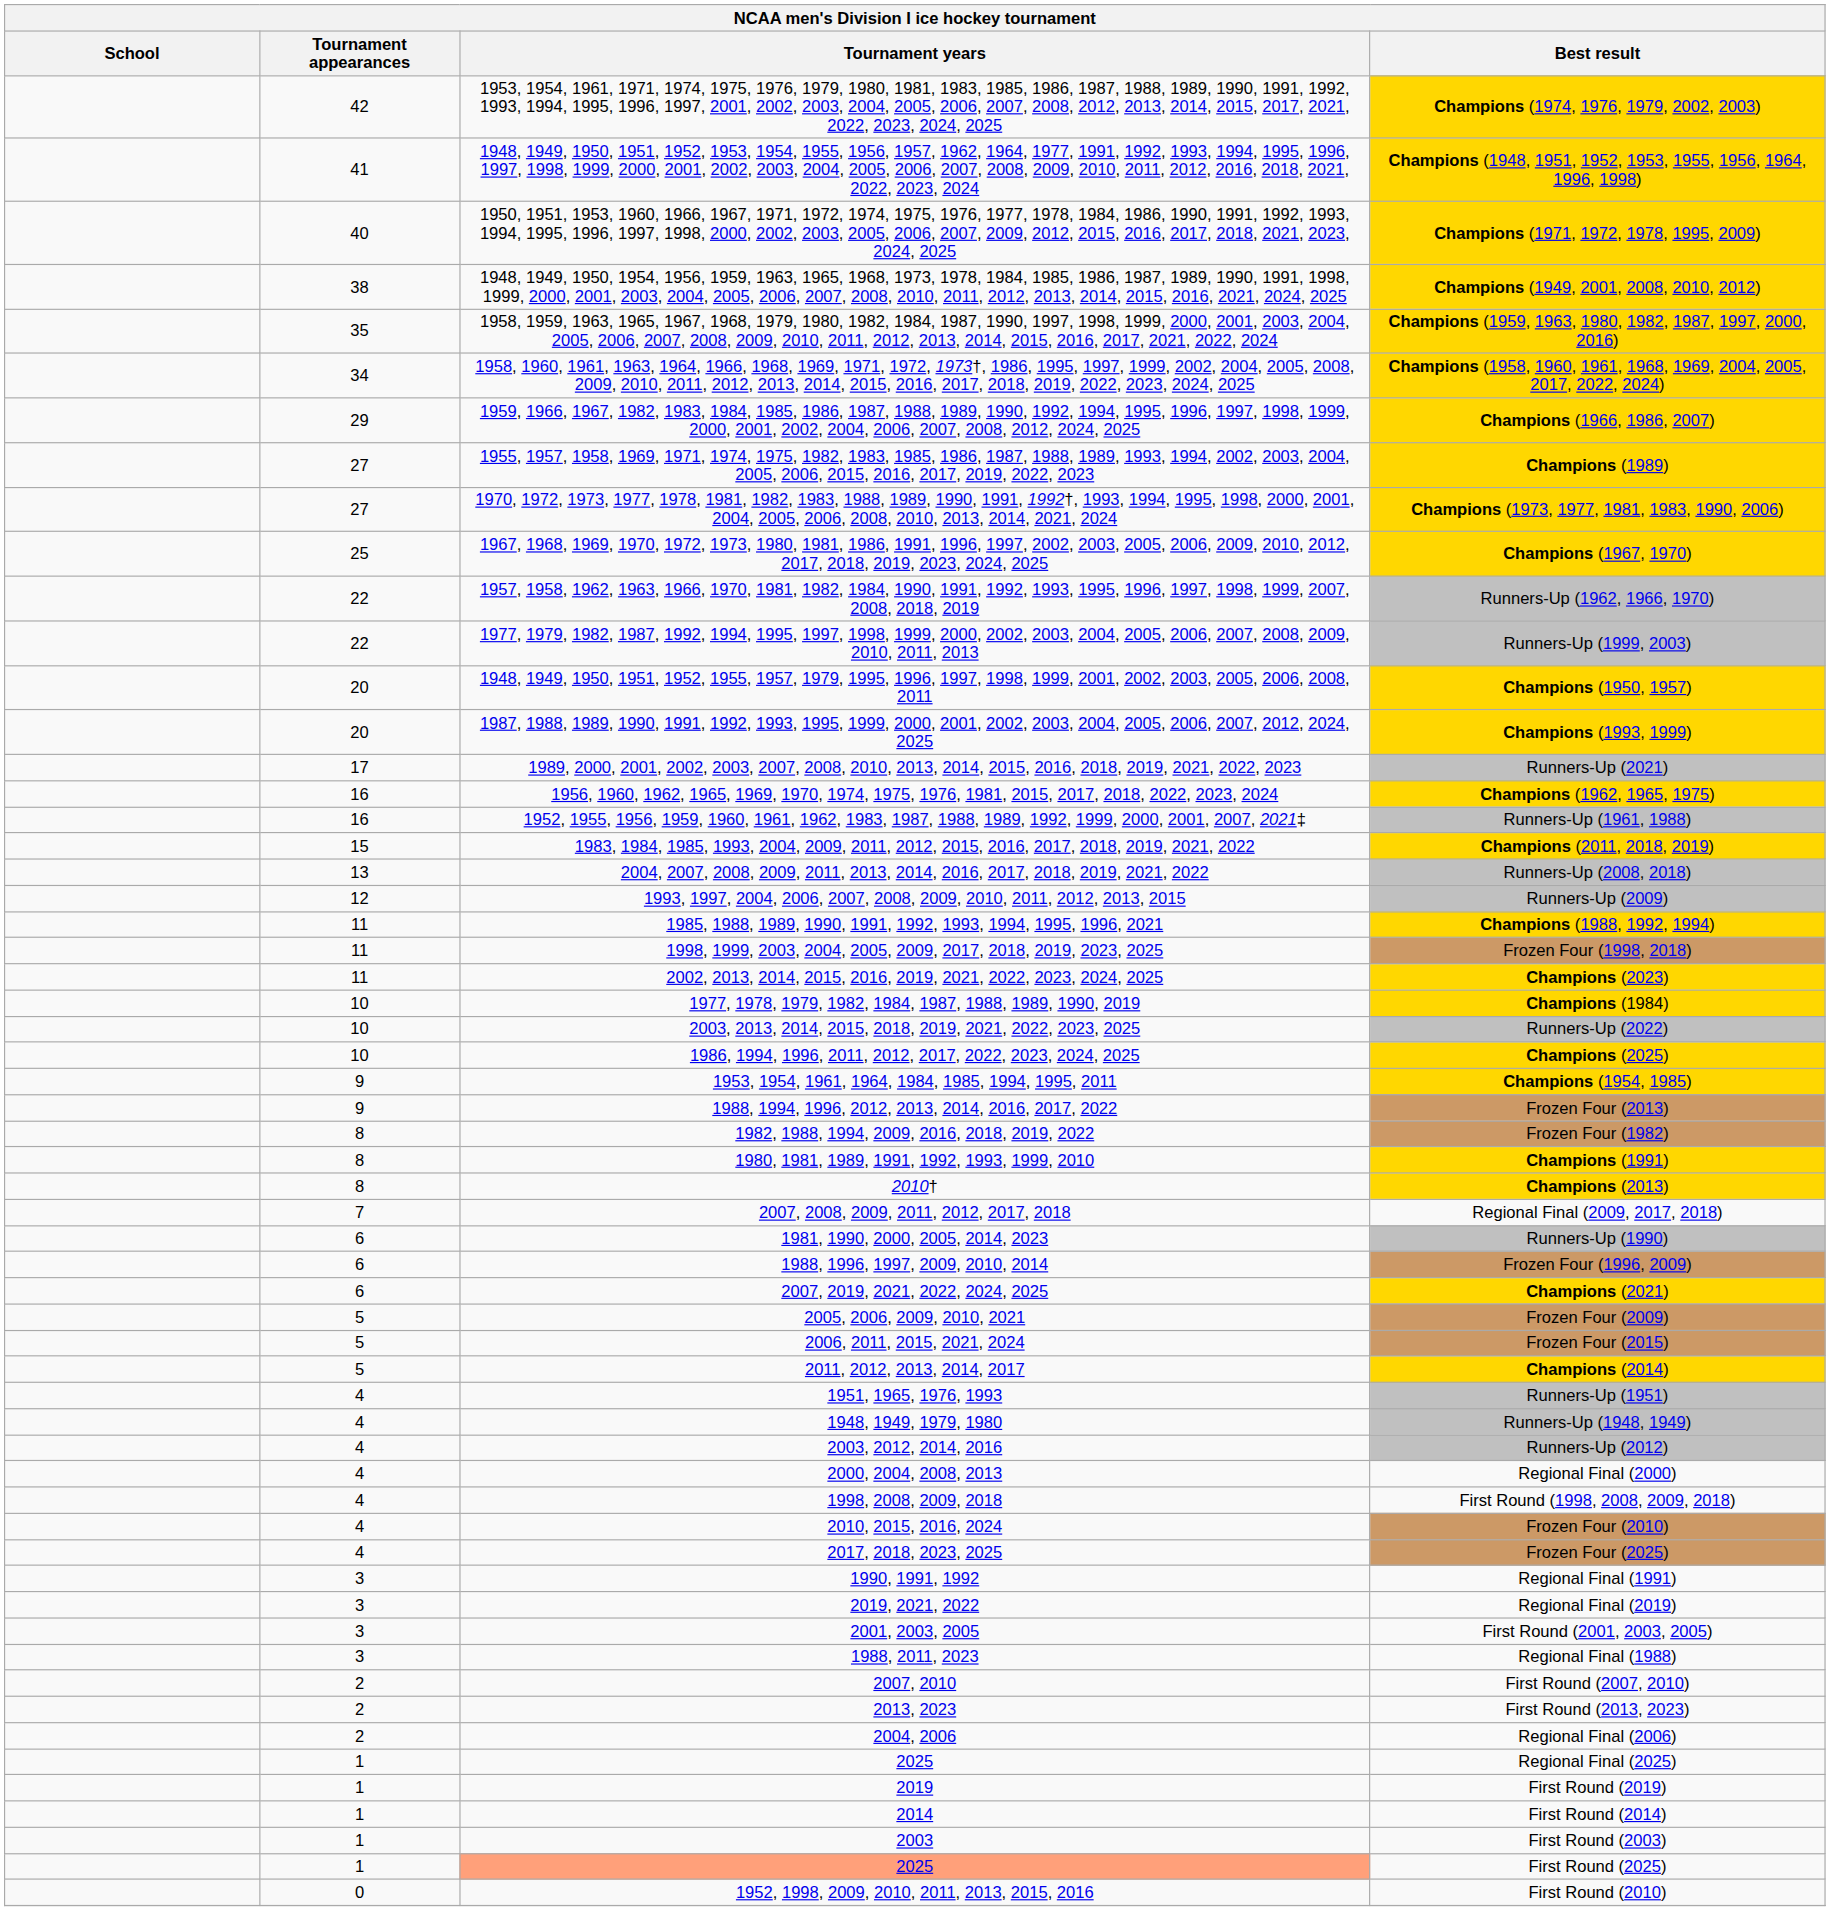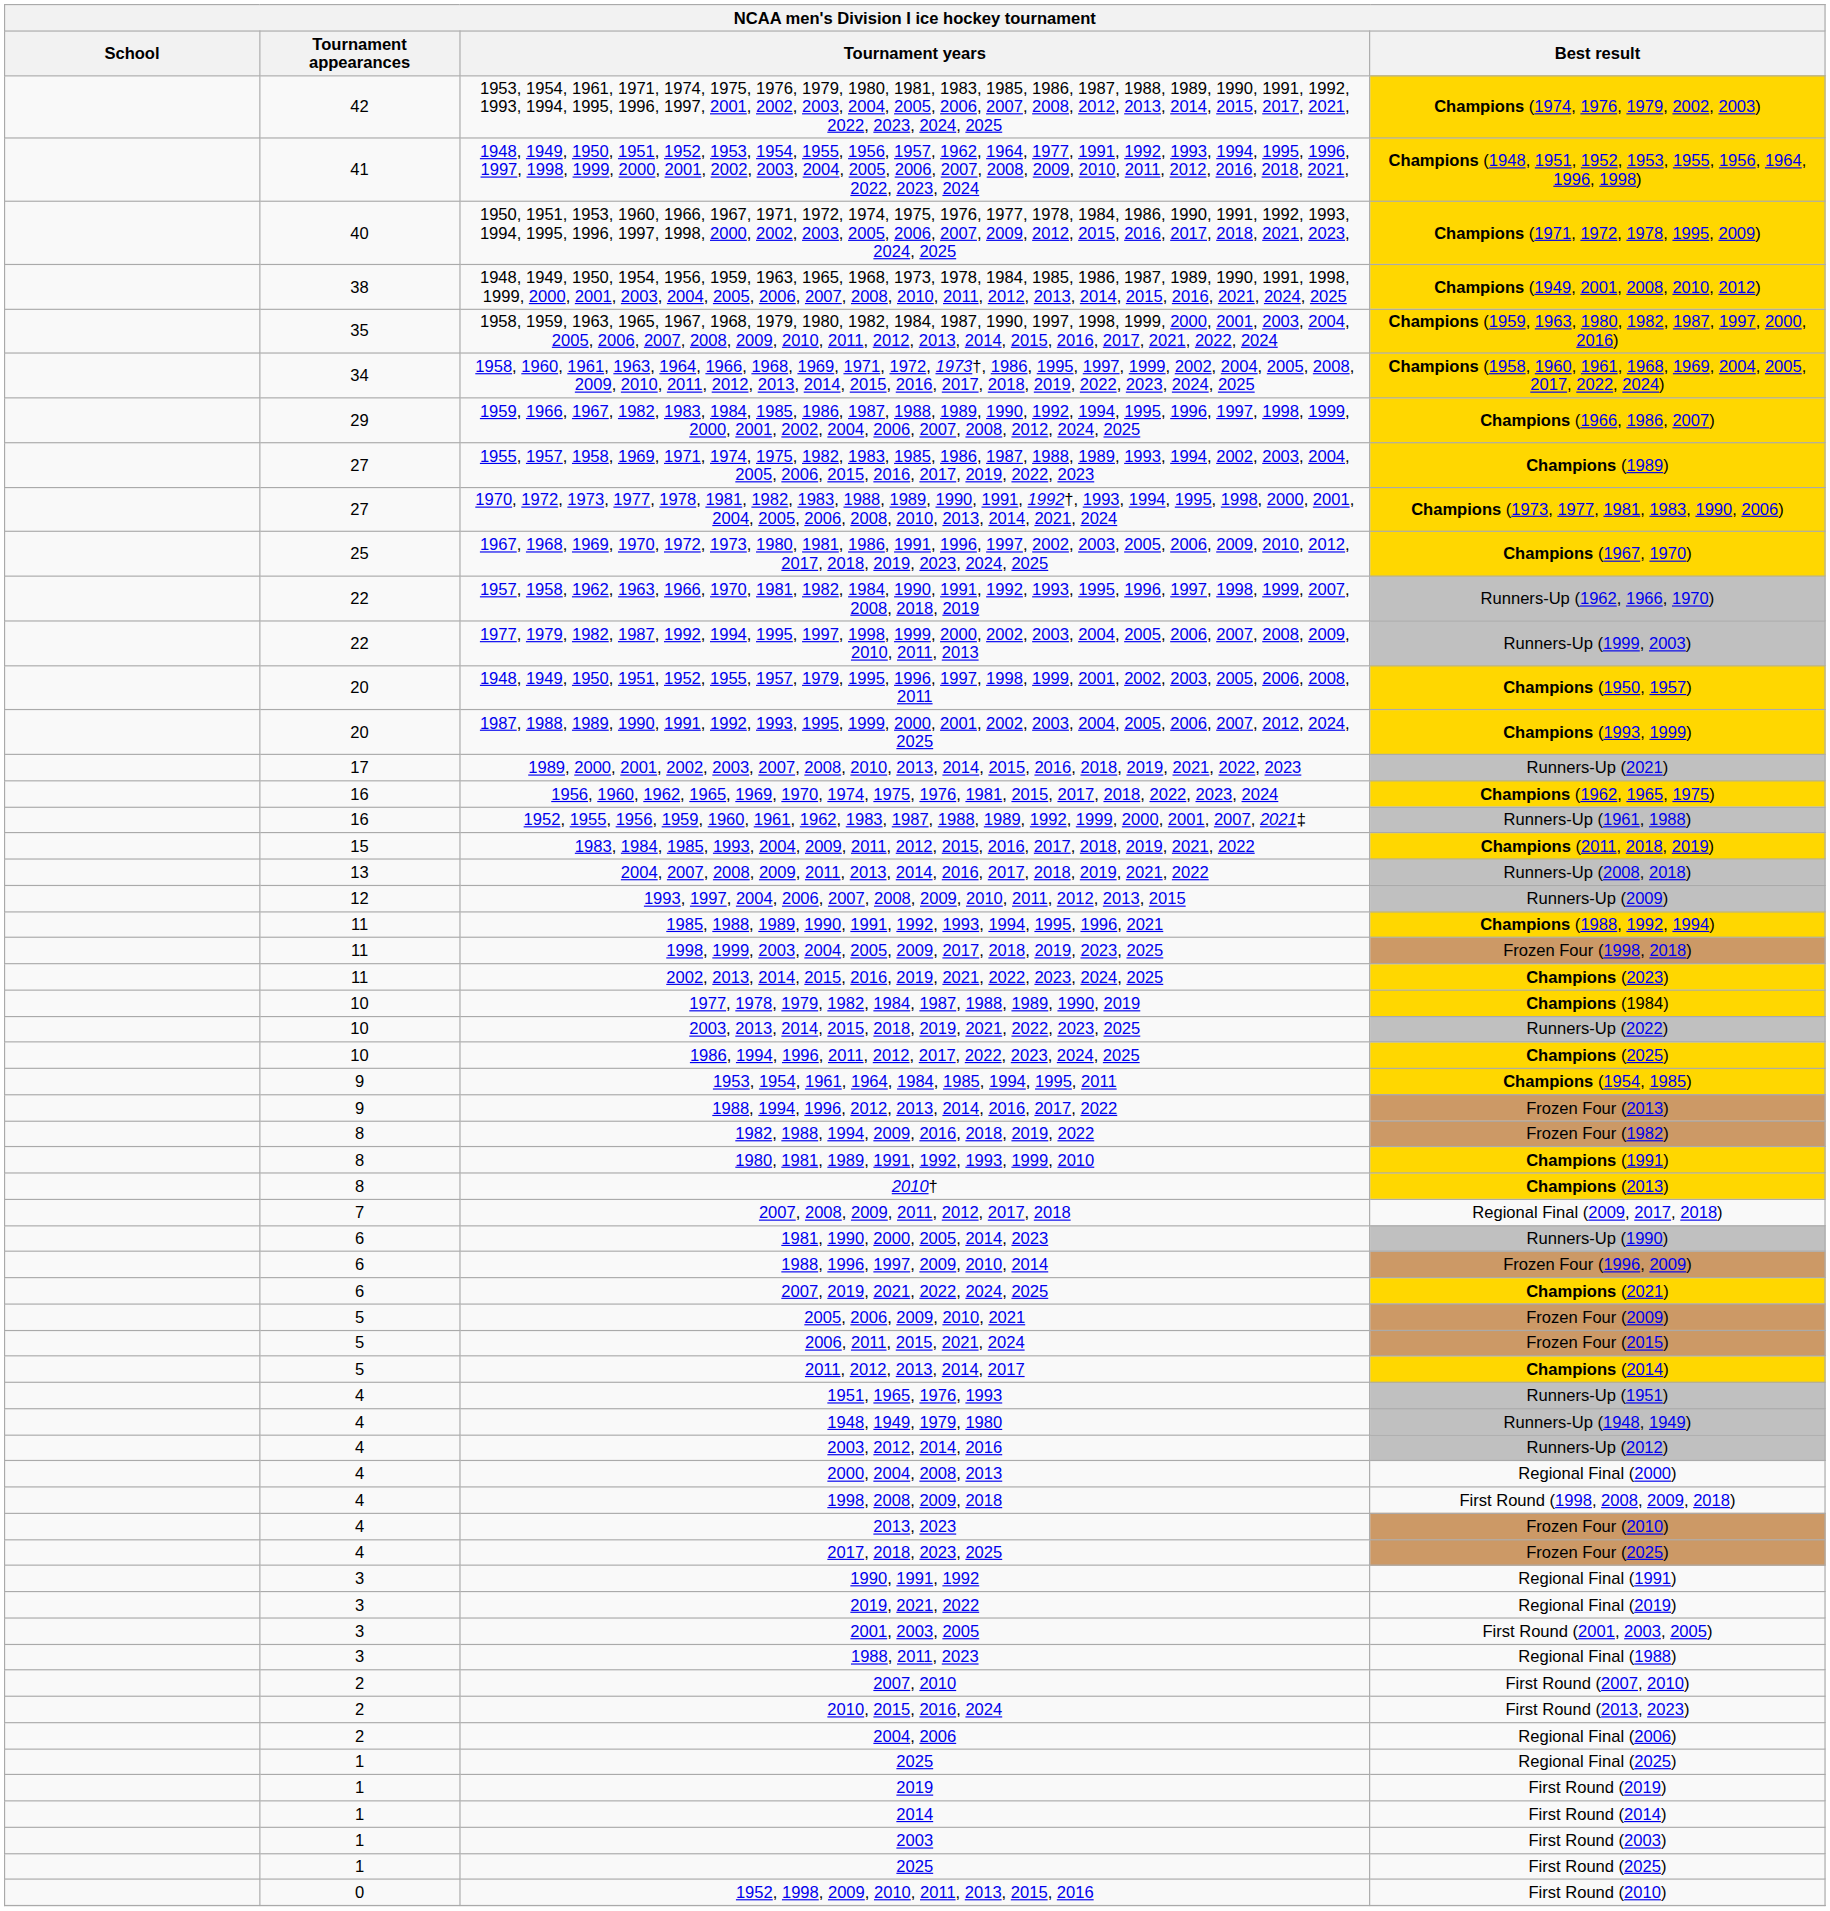(915, 1527) 2010, 2015, 2016, 2024 -> (915, 1527) 2013, 2023
(915, 1710) 2013, 2023 -> (915, 1710) 2010, 2015, 2016, 2024
(915, 1867) lightsalmon background -> (915, 1867) no background
